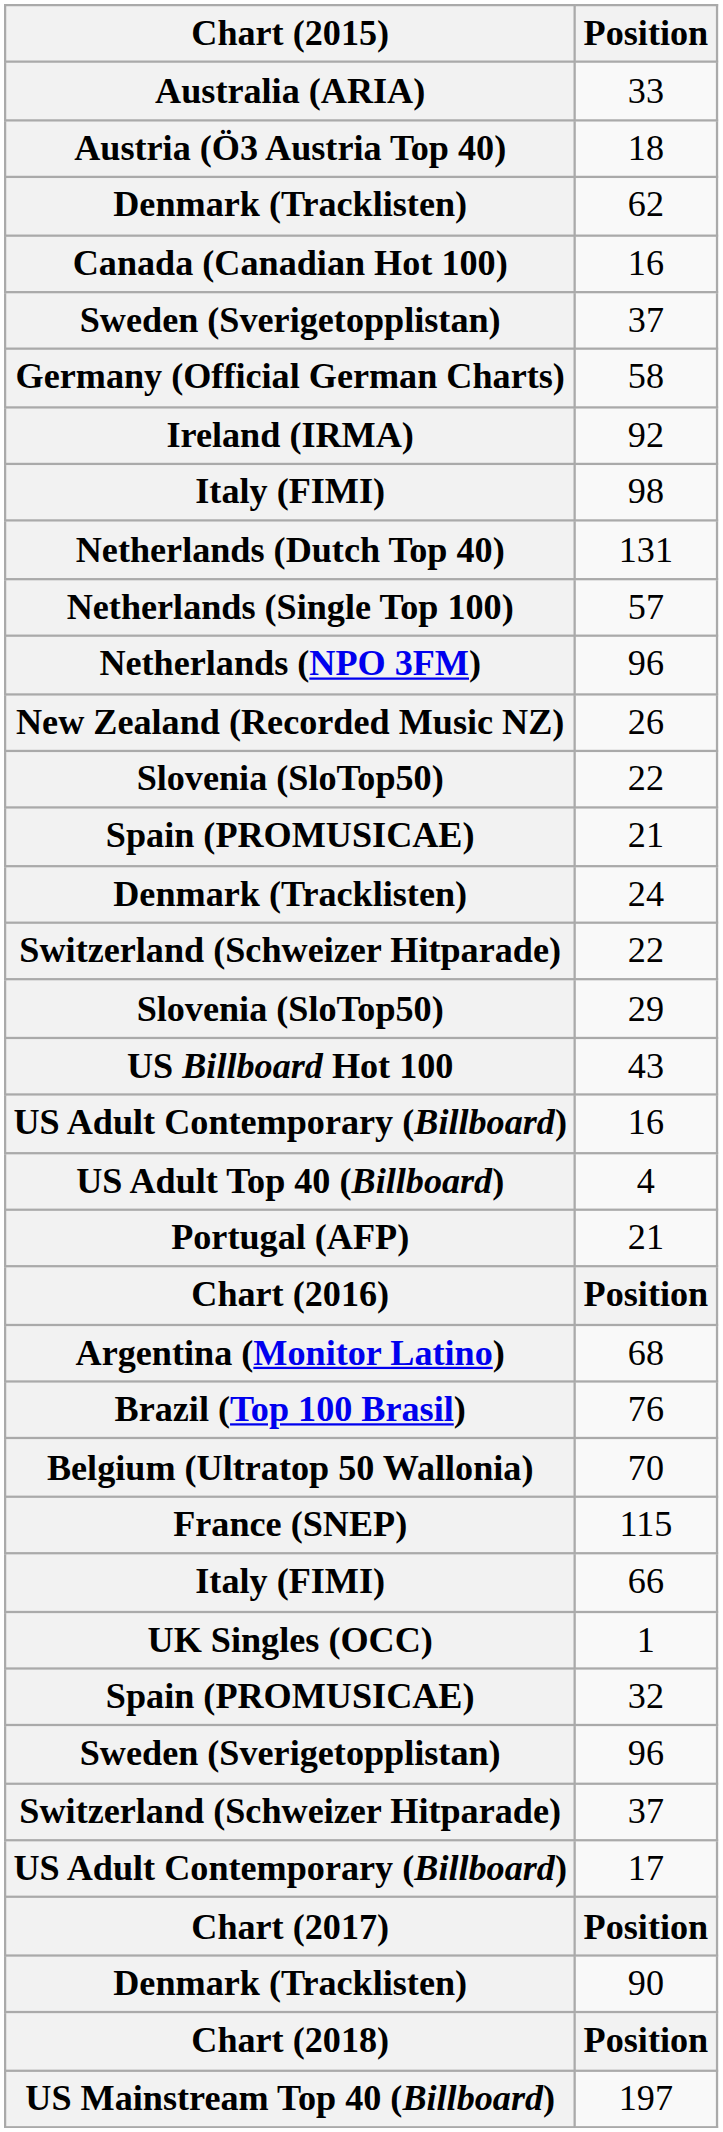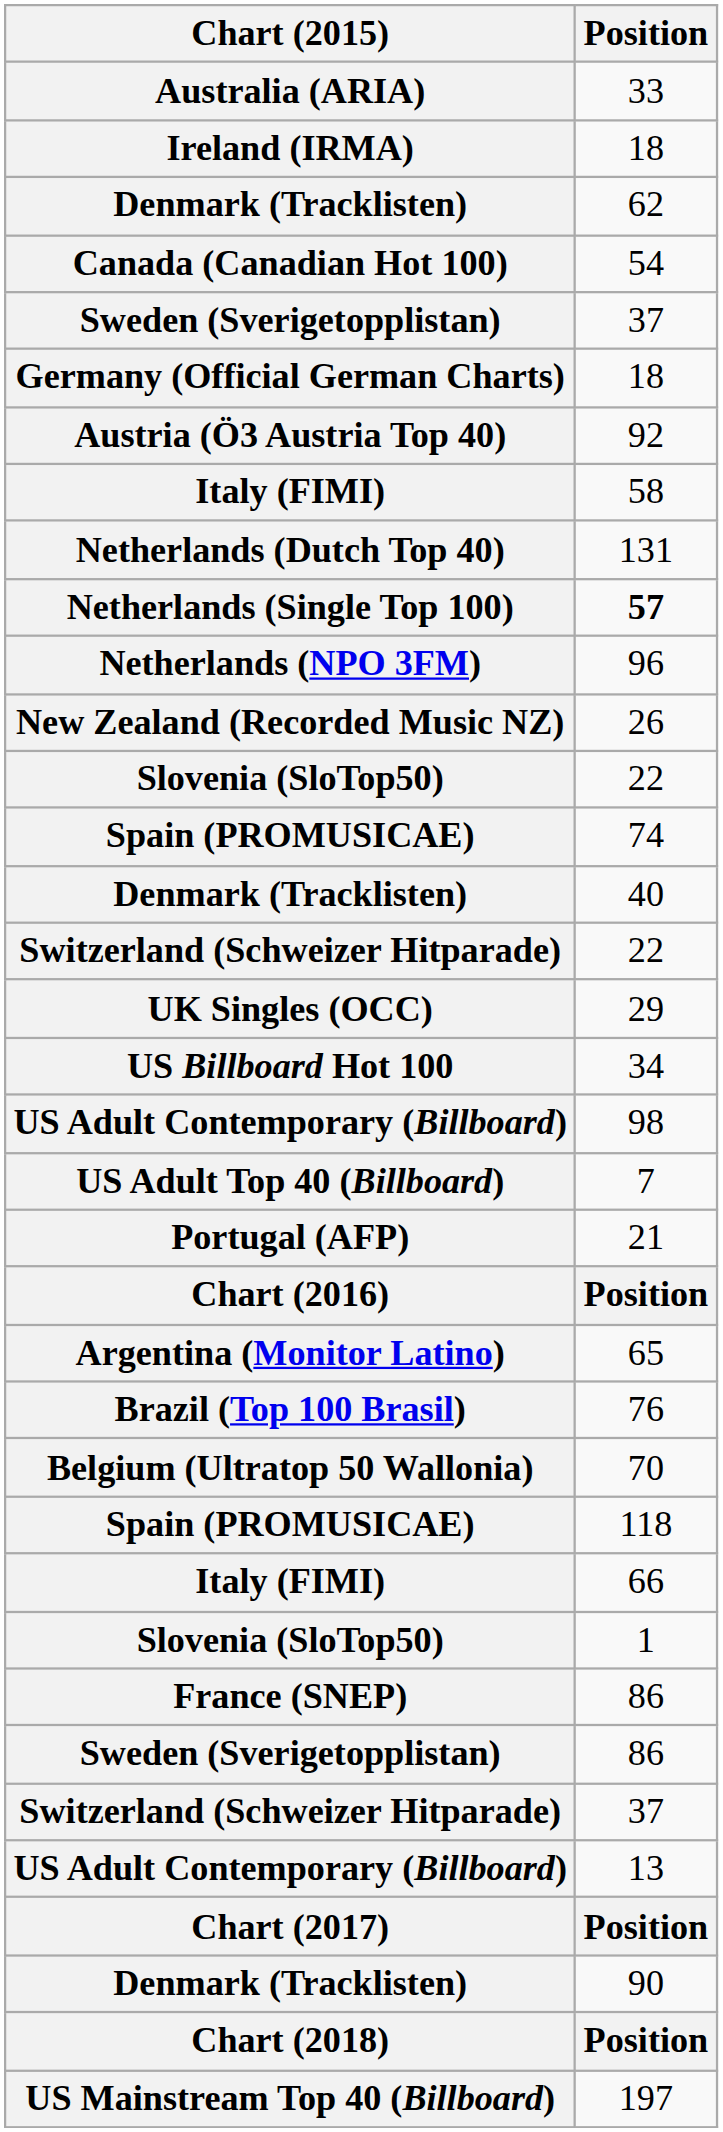(290, 147) Austria (Ö3 Austria Top 40) -> (290, 147) Ireland (IRMA)
(646, 262) 16 -> (646, 262) 54
(646, 377) 58 -> (646, 377) 18
(290, 434) Ireland (IRMA) -> (290, 434) Austria (Ö3 Austria Top 40)
(646, 491) 98 -> (646, 491) 58
(646, 606) normal -> (646, 606) bold
(646, 836) 21 -> (646, 836) 74
(646, 893) 24 -> (646, 893) 40
(290, 1008) Slovenia (SloTop50) -> (290, 1008) UK Singles (OCC)
(646, 1065) 43 -> (646, 1065) 34
(646, 1122) 16 -> (646, 1122) 98
(646, 1180) 4 -> (646, 1180) 7
(646, 1352) 68 -> (646, 1352) 65
(290, 1524) France (SNEP) -> (290, 1524) Spain (PROMUSICAE)
(646, 1524) 115 -> (646, 1524) 118
(290, 1638) UK Singles (OCC) -> (290, 1638) Slovenia (SloTop50)
(290, 1696) Spain (PROMUSICAE) -> (290, 1696) France (SNEP)
(646, 1696) 32 -> (646, 1696) 86
(646, 1753) 96 -> (646, 1753) 86
(646, 1868) 17 -> (646, 1868) 13
